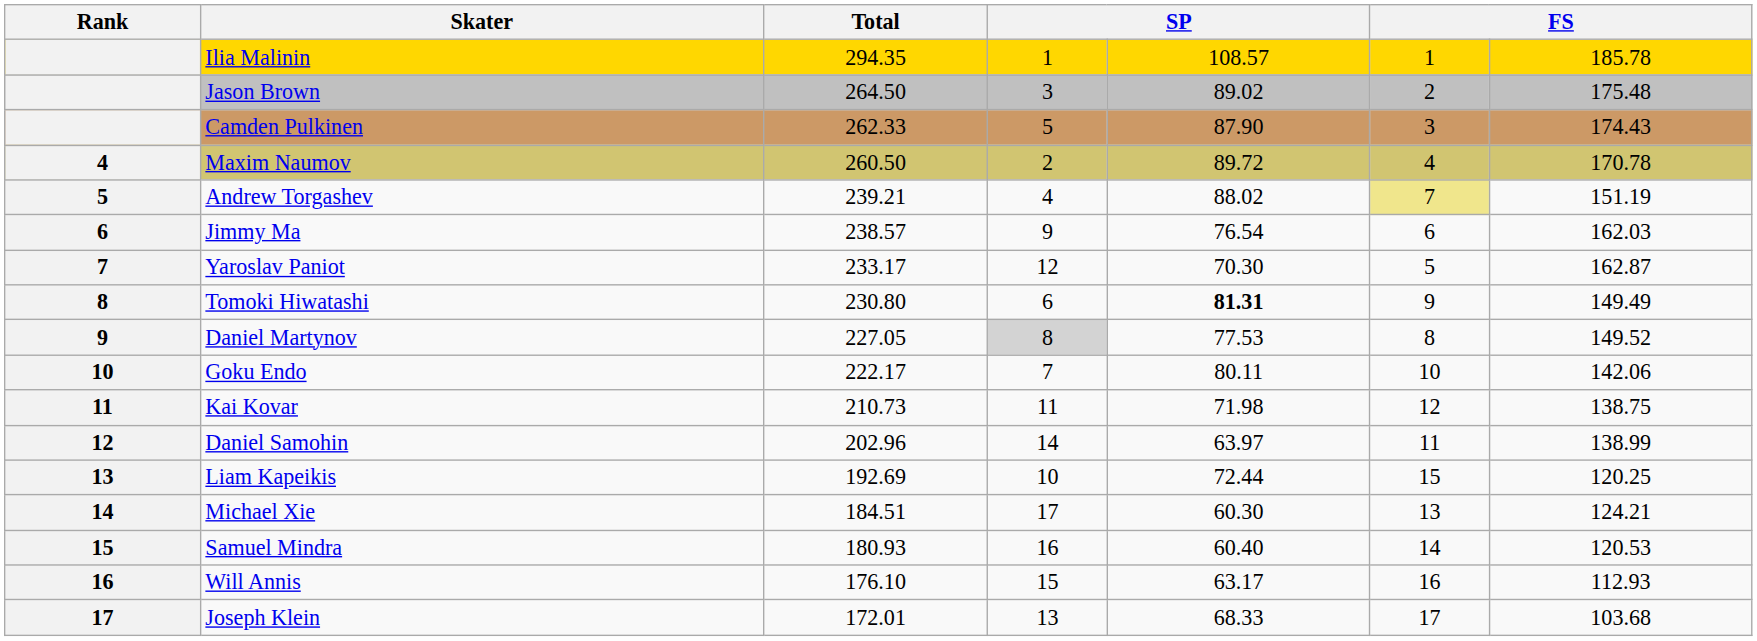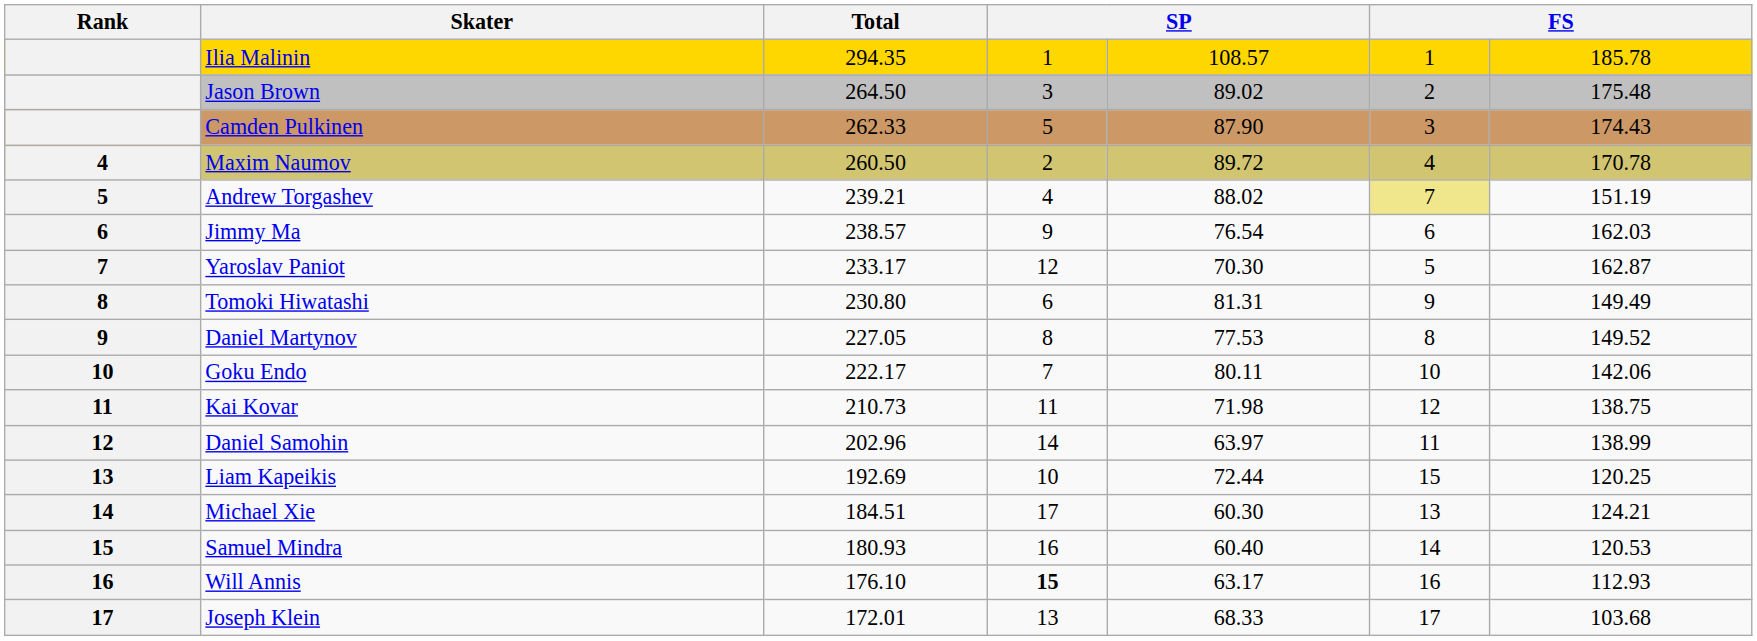(1239, 302) bold -> (1239, 302) normal
(1048, 337) lightgrey background -> (1048, 337) no background
(1048, 582) normal -> (1048, 582) bold
